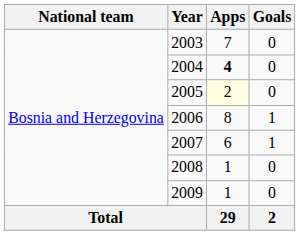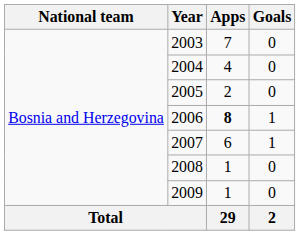(228, 67) bold -> (228, 67) normal
(228, 92) lightyellow background -> (228, 92) no background
(228, 117) normal -> (228, 117) bold
